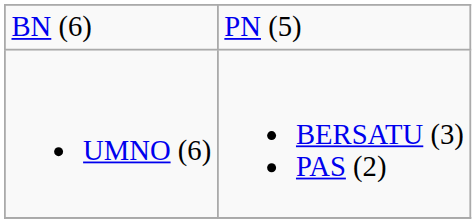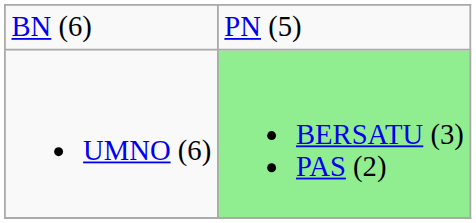(344, 150) no background -> (344, 150) lightgreen background
